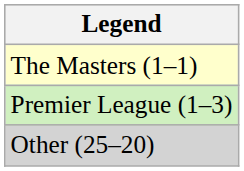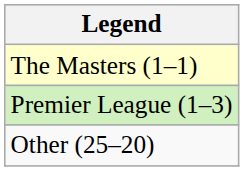(83, 144) lightgrey background -> (83, 144) no background
